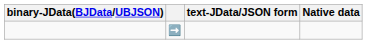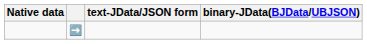columns swapped: (331, 13) <-> (85, 13)
